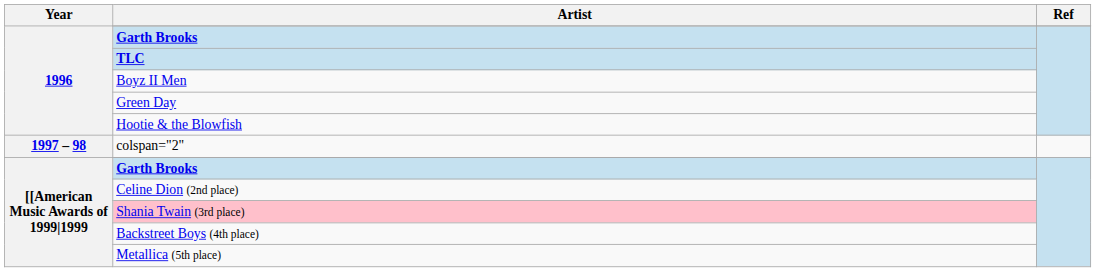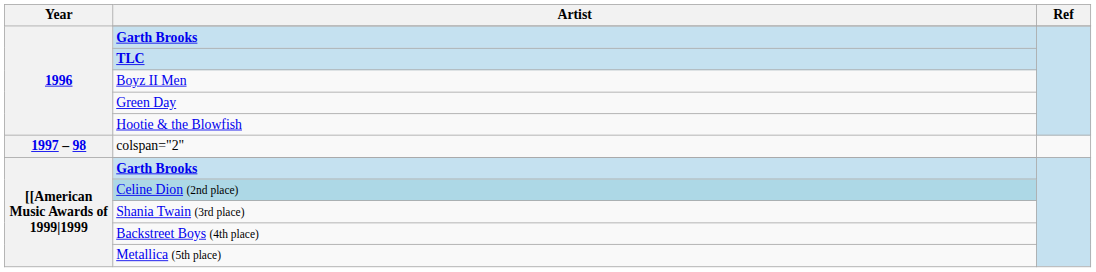(177, 189) no background -> (177, 189) lightblue background
(180, 211) pink background -> (180, 211) no background
